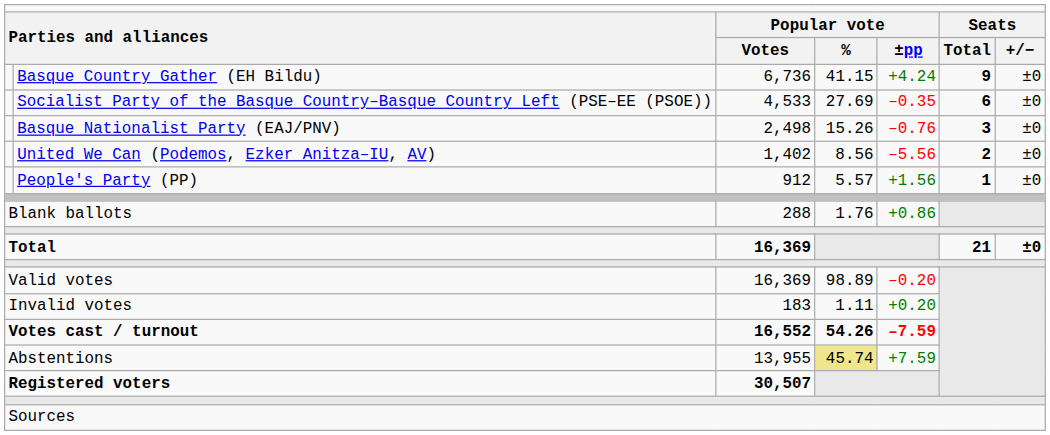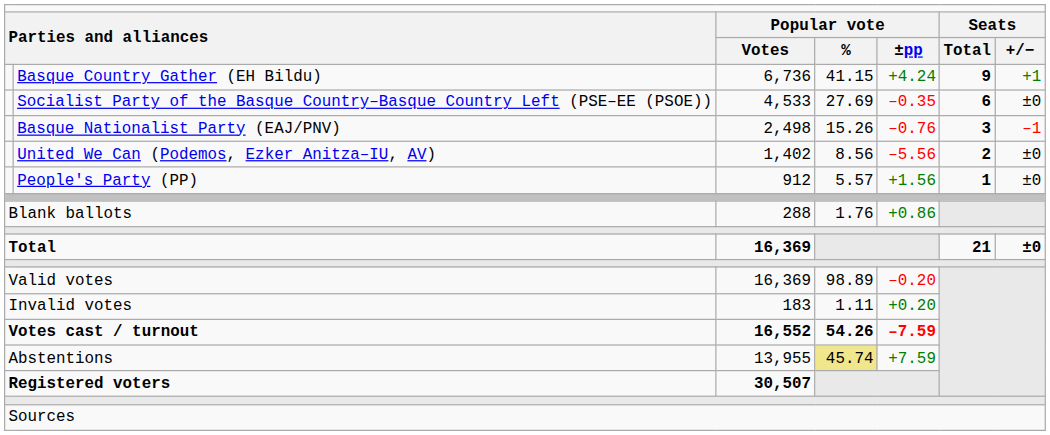(1032, 77) ±0 -> (1032, 77) +1
(1032, 128) ±0 -> (1032, 128) –1
